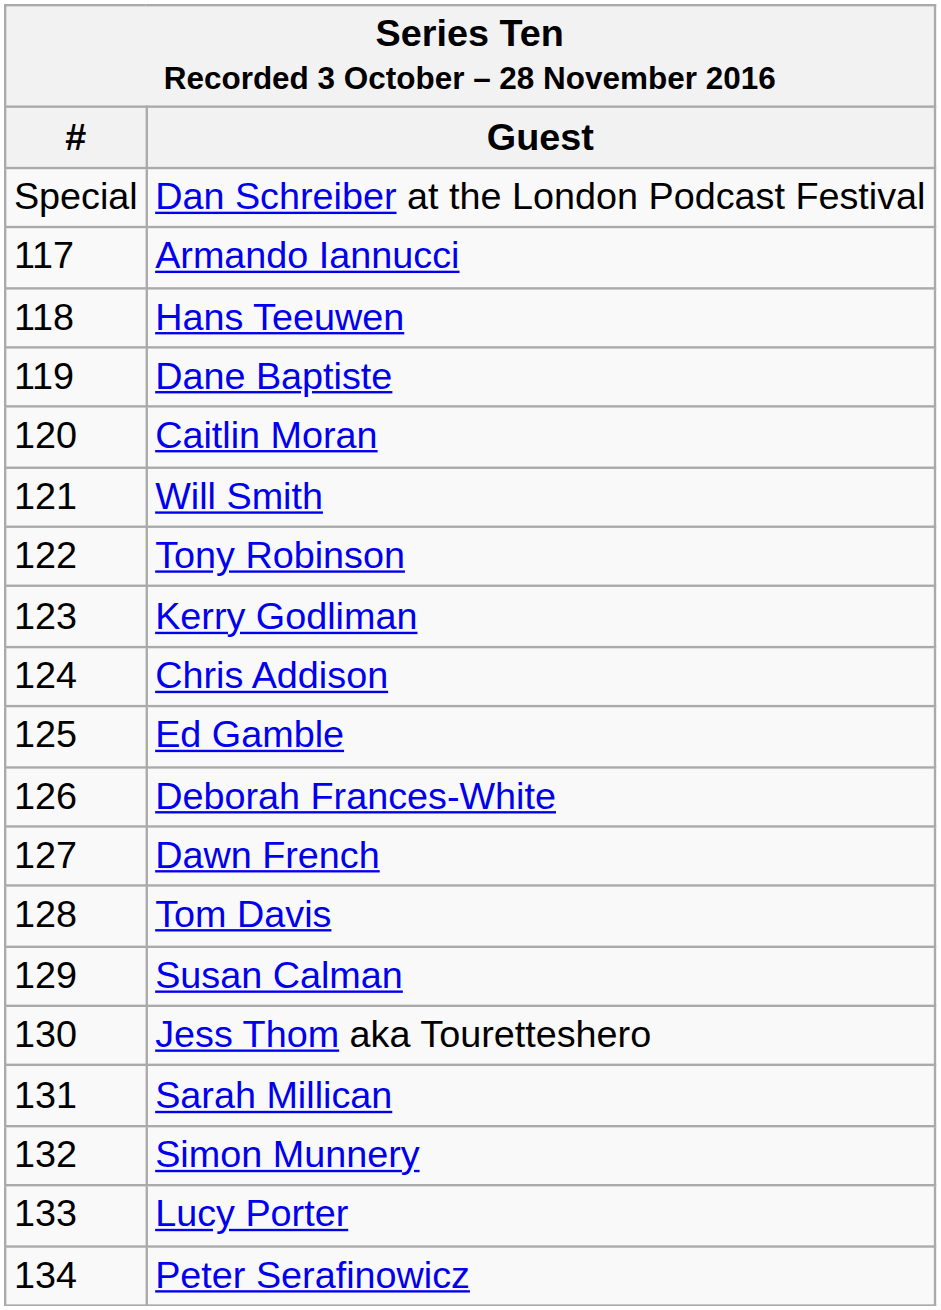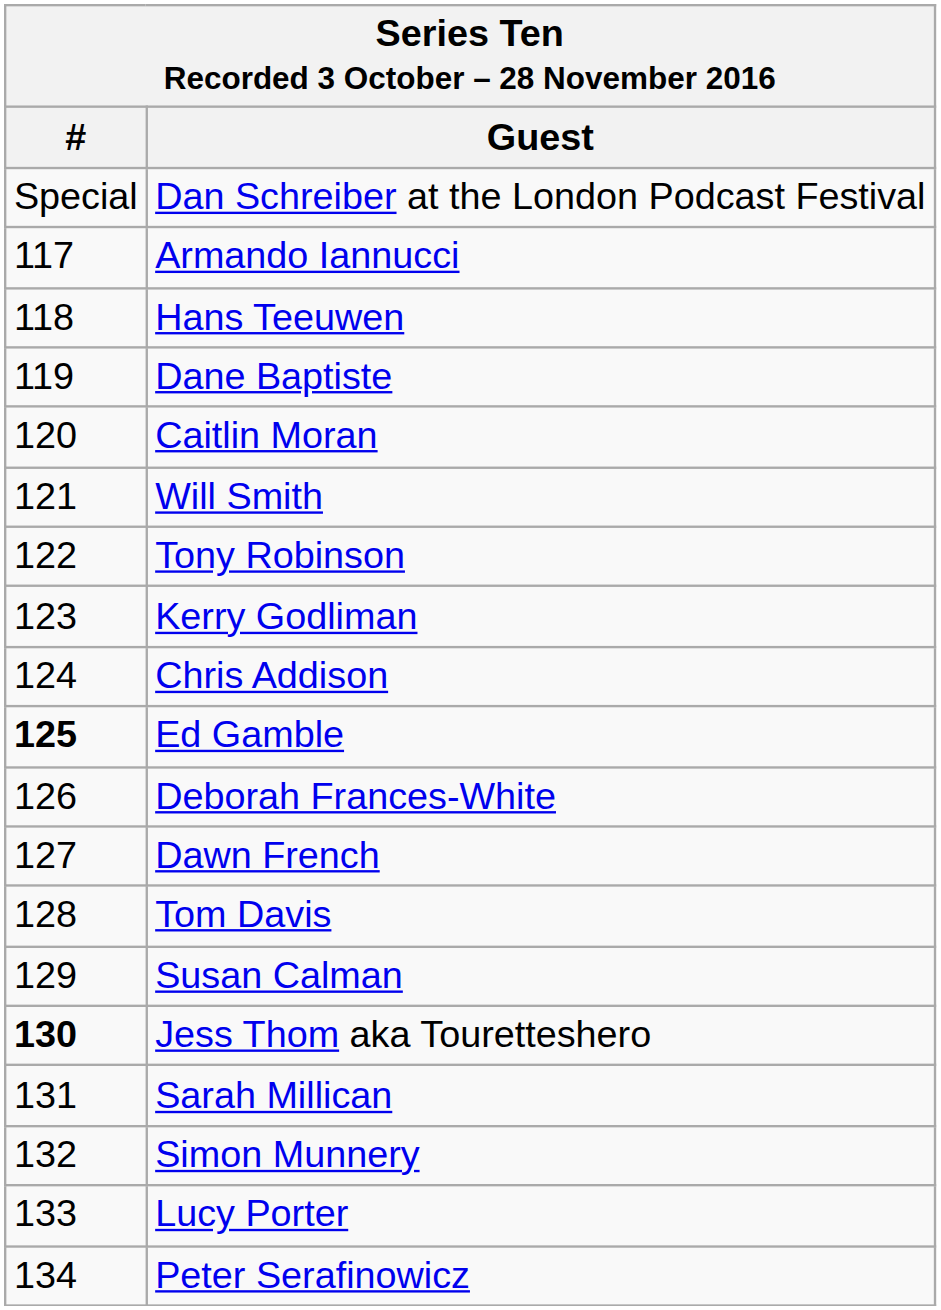(45, 735) normal -> (45, 735) bold
(45, 1035) normal -> (45, 1035) bold
